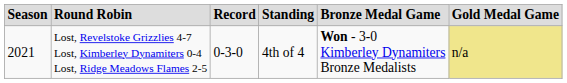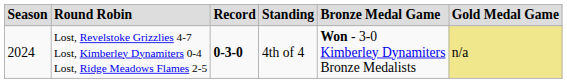(21, 52) 2021 -> (21, 52) 2024
(228, 52) normal -> (228, 52) bold
